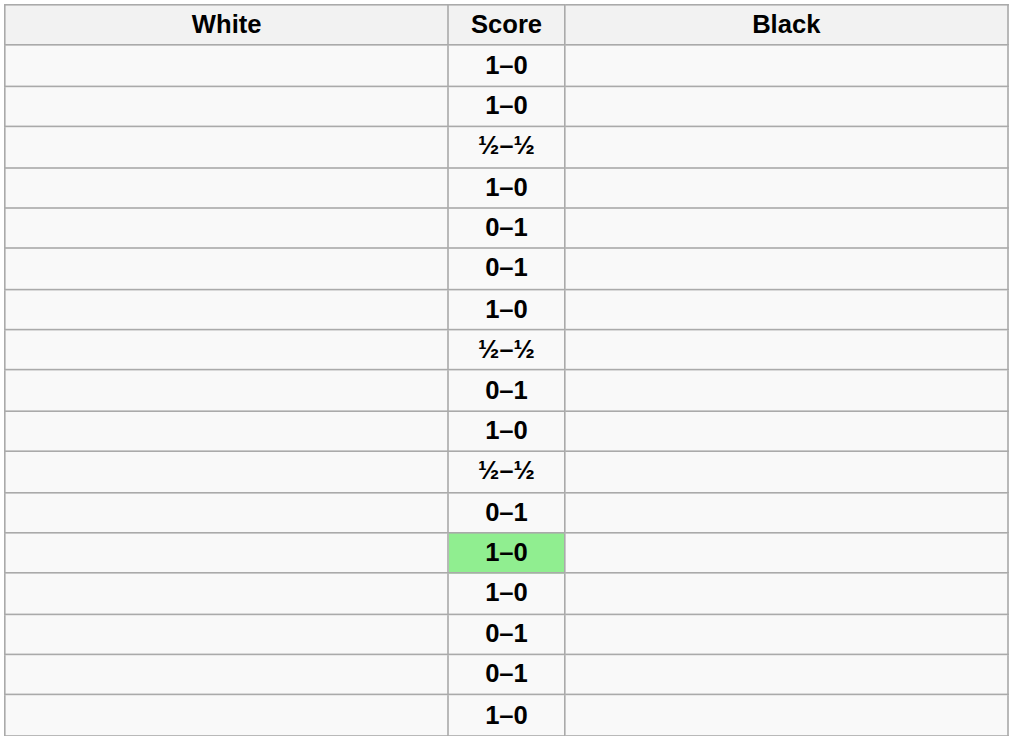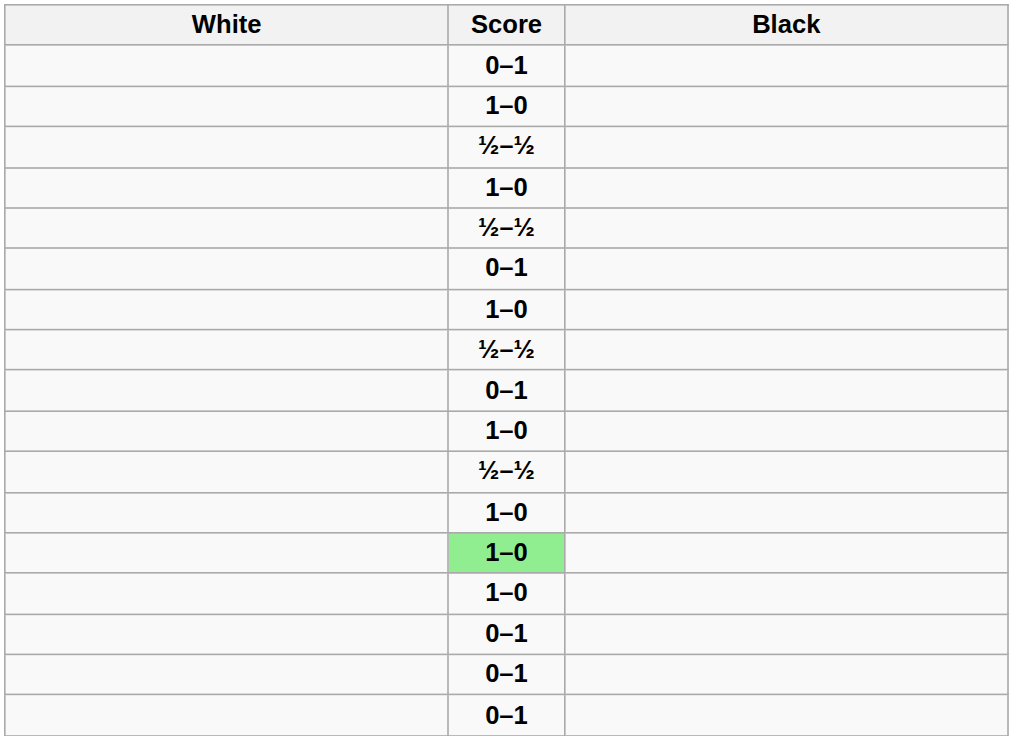(506, 65) 1–0 -> (506, 65) 0–1
(506, 227) 0–1 -> (507, 227) ½–½
(506, 512) 0–1 -> (506, 512) 1–0
(506, 715) 1–0 -> (506, 715) 0–1
